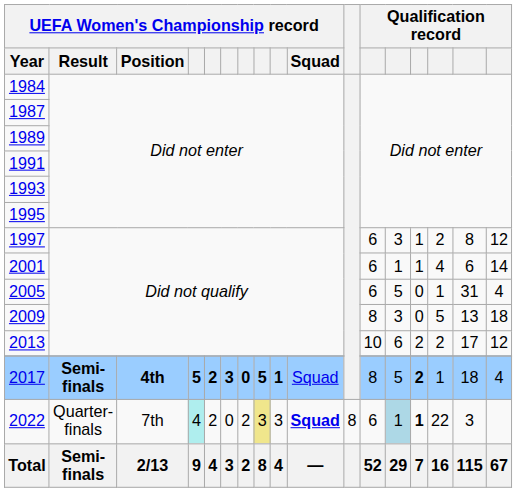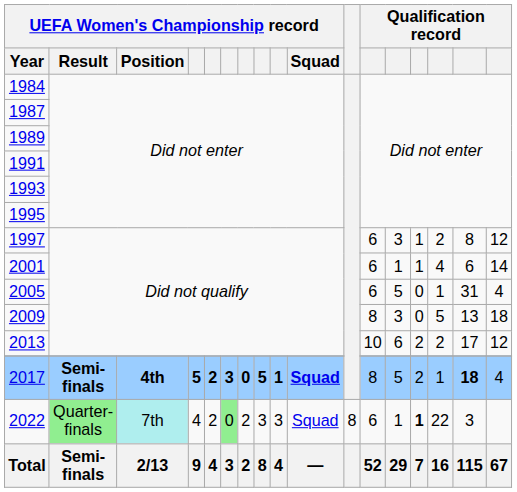(315, 377) normal -> (315, 377) bold
(419, 377) bold -> (419, 377) normal
(470, 377) normal -> (470, 377) bold
(83, 421) no background -> (83, 421) lightgreen background
(153, 421) no background -> (153, 421) paleturquoise background
(196, 421) paleturquoise background -> (196, 421) no background
(229, 421) no background -> (229, 421) lightgreen background
(262, 421) khaki background -> (262, 421) no background
(315, 421) bold -> (315, 421) normal
(398, 421) lightblue background -> (398, 421) no background
